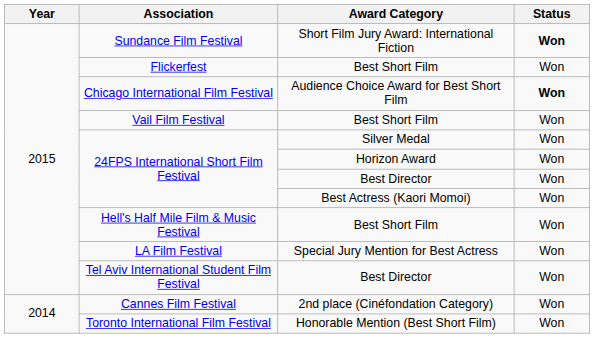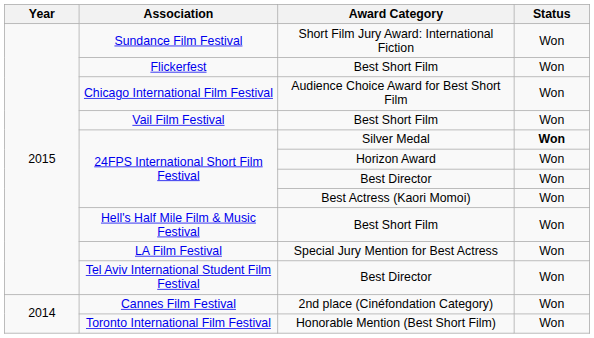(552, 40) bold -> (552, 40) normal
(552, 93) bold -> (552, 93) normal
(552, 139) normal -> (552, 139) bold
